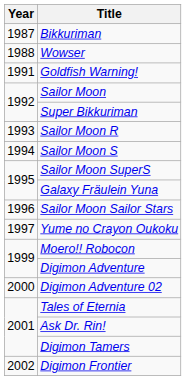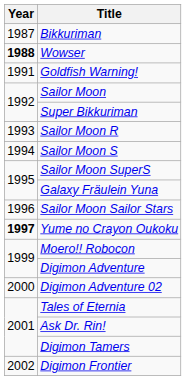(21, 53) normal -> (21, 53) bold
(21, 229) normal -> (21, 229) bold
